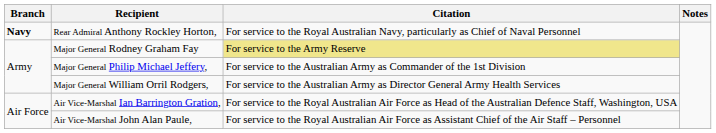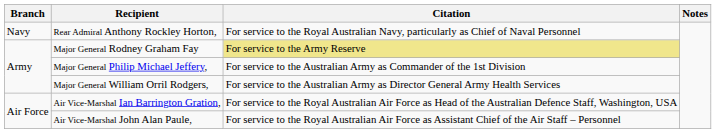(19, 31) bold -> (19, 31) normal
